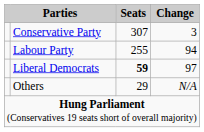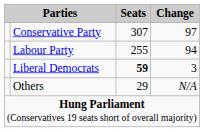(194, 31) 3 -> (191, 31) 97
(191, 68) 97 -> (194, 68) 3
